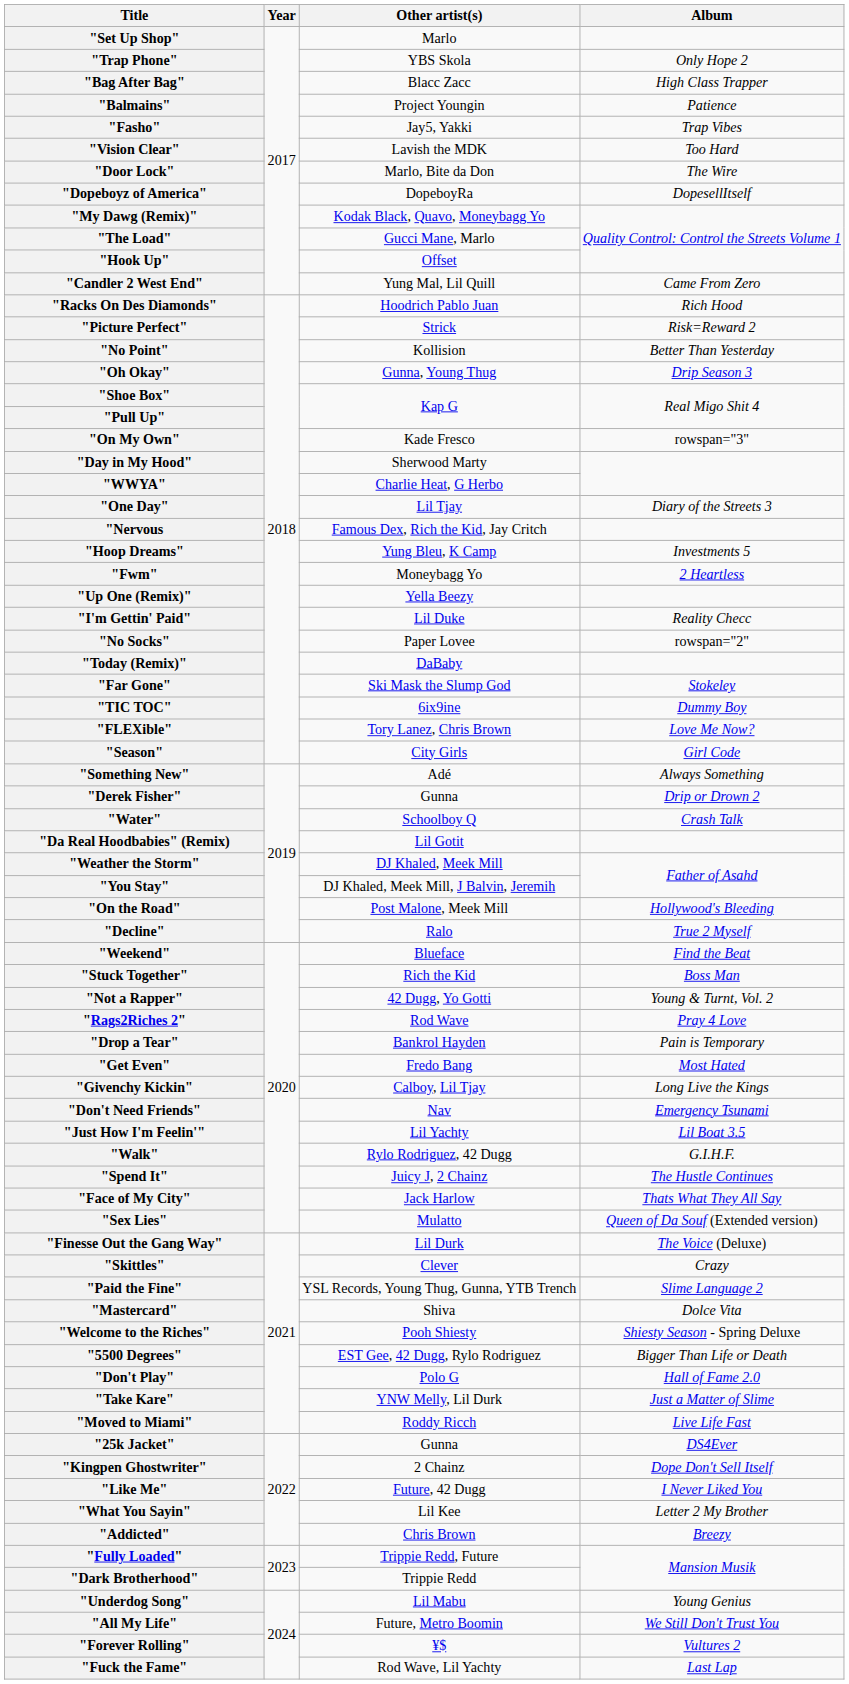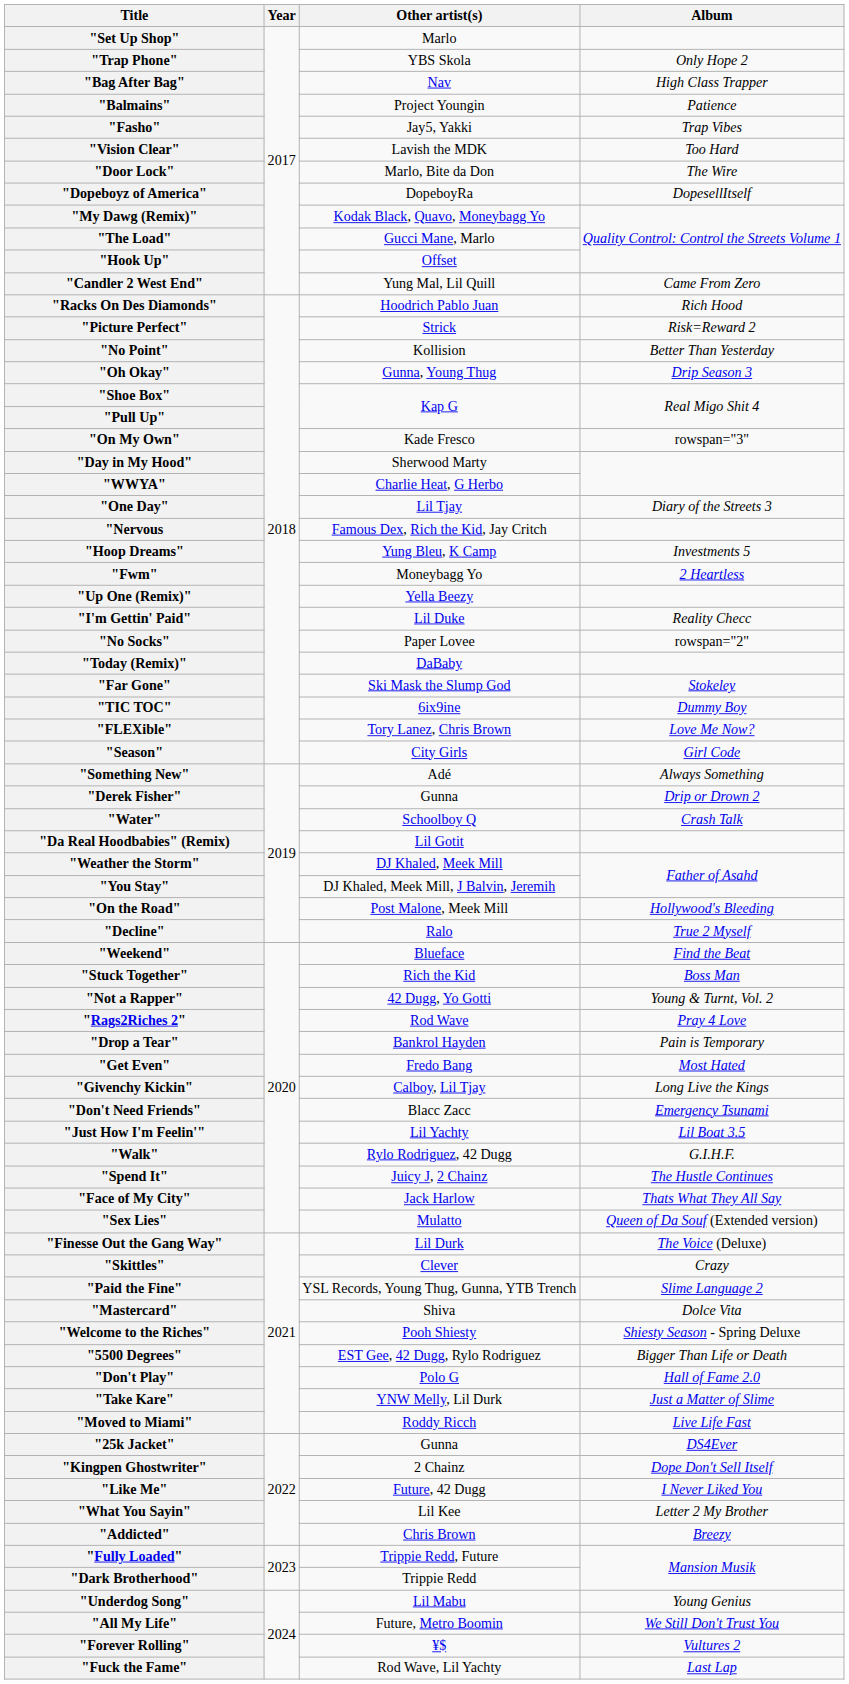(439, 82) Blacc Zacc -> (439, 82) Nav
(439, 1109) Nav -> (439, 1109) Blacc Zacc
